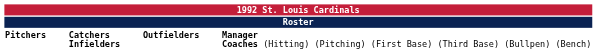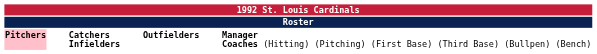(26, 35) no background -> (26, 35) pink background
